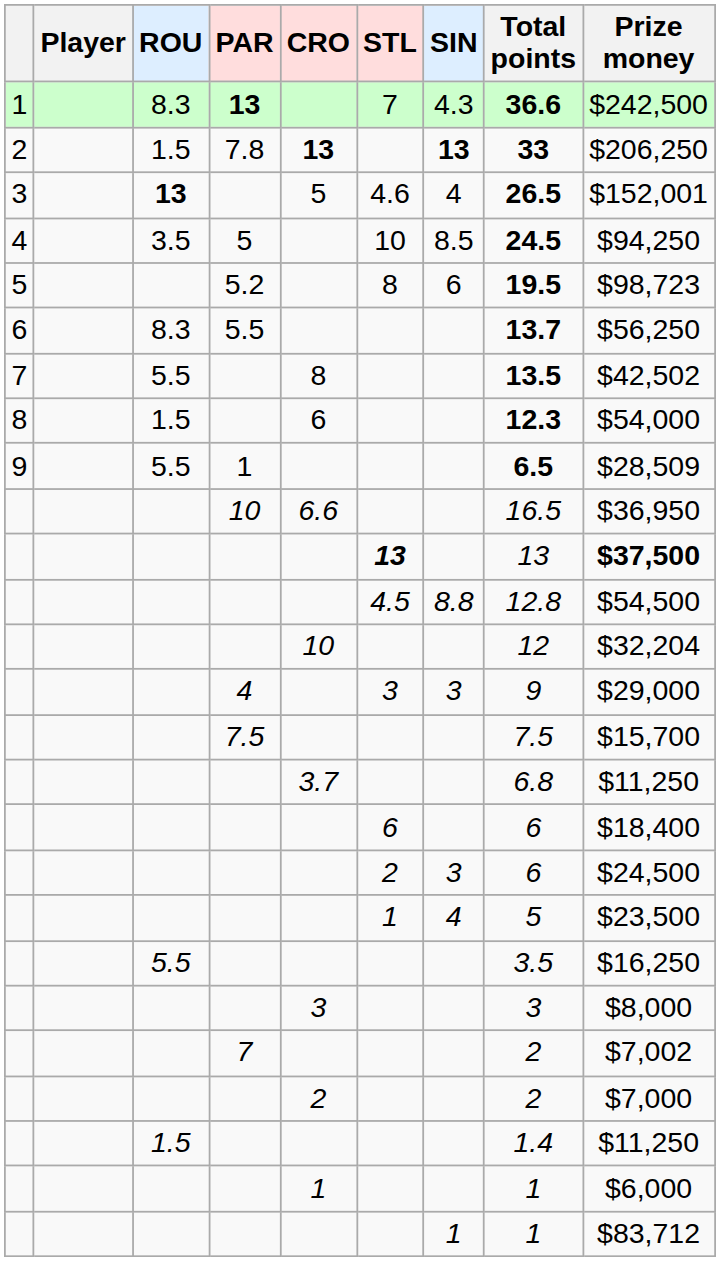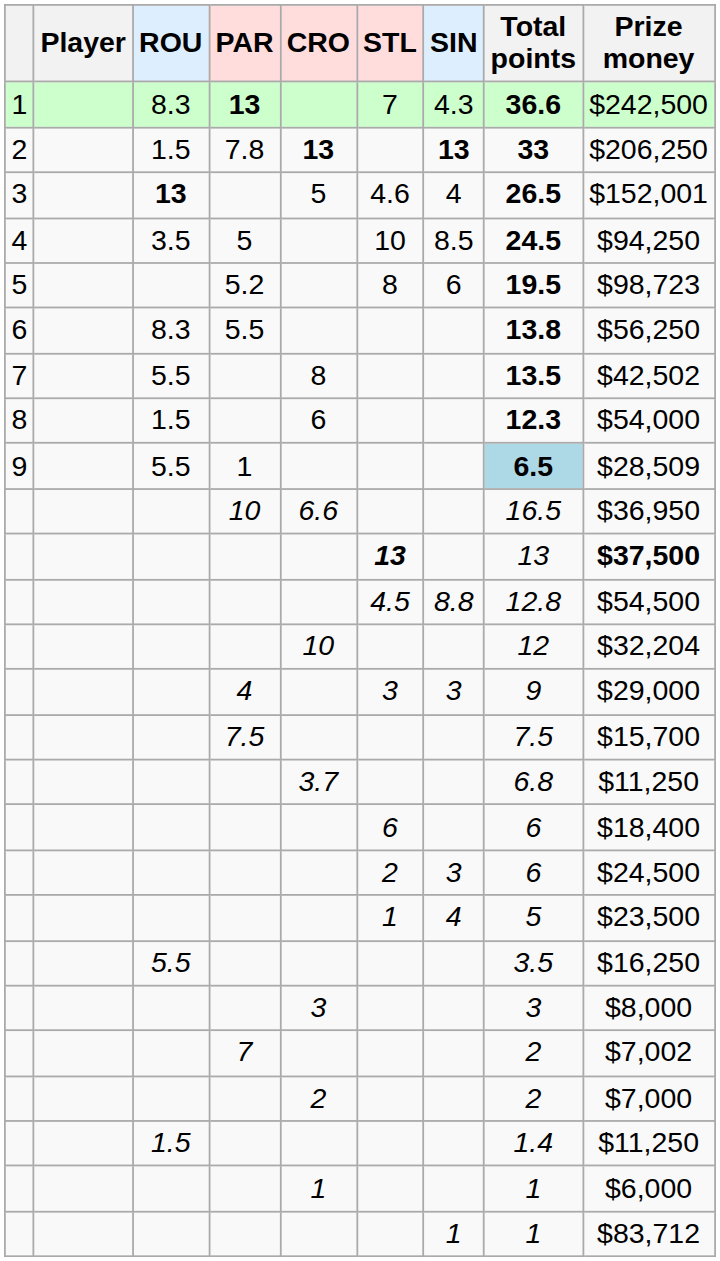(533, 330) 13.7 -> (533, 330) 13.8
(533, 465) no background -> (533, 465) lightblue background
